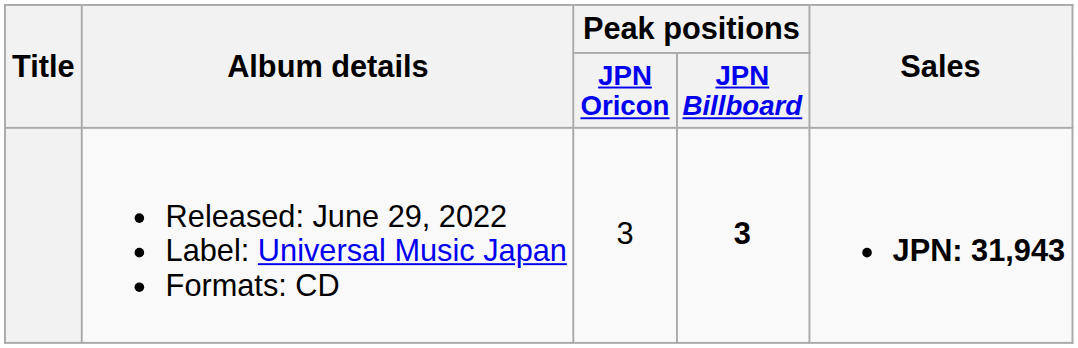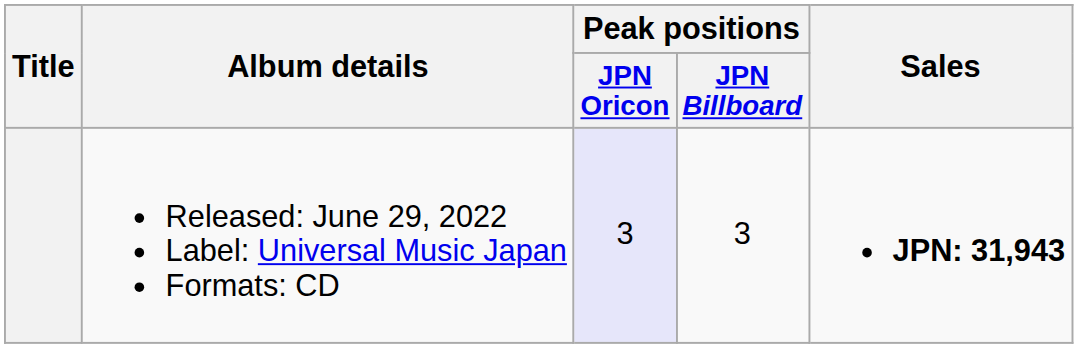(625, 234) no background -> (625, 234) lavender background
(742, 234) bold -> (742, 234) normal
